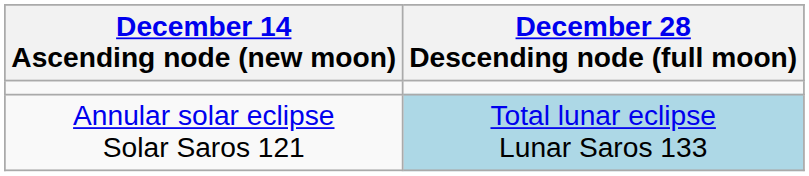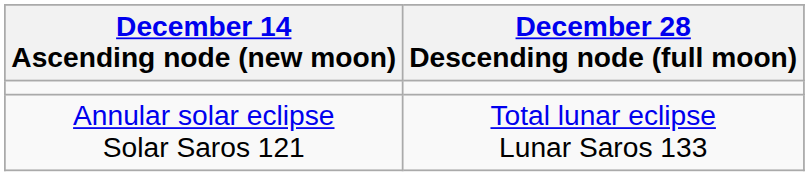(603, 131) lightblue background -> (603, 131) no background
